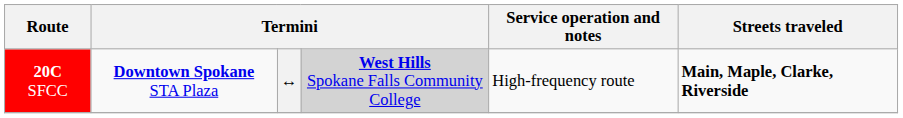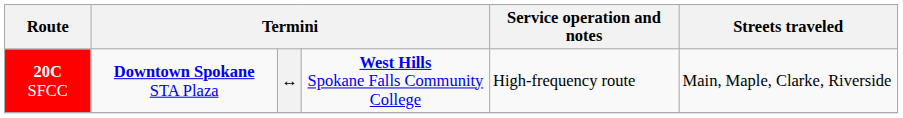(395, 80) lightgrey background -> (395, 80) no background
(757, 80) bold -> (787, 80) normal
